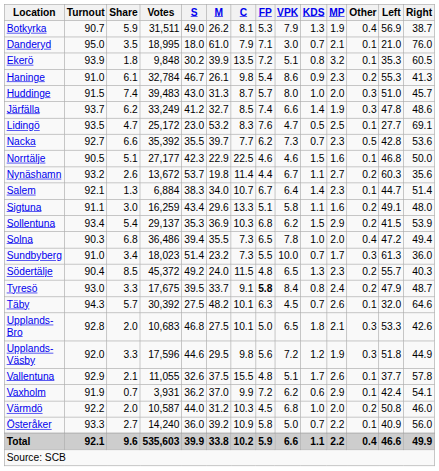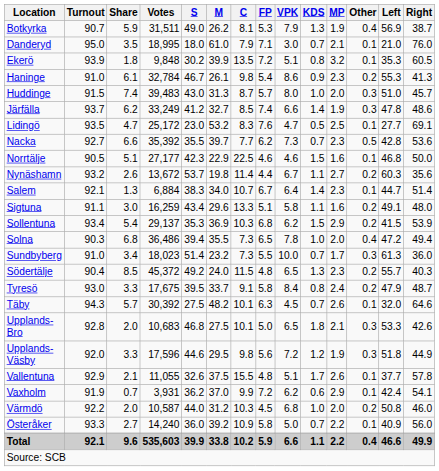(265, 288) bold -> (265, 288) normal
